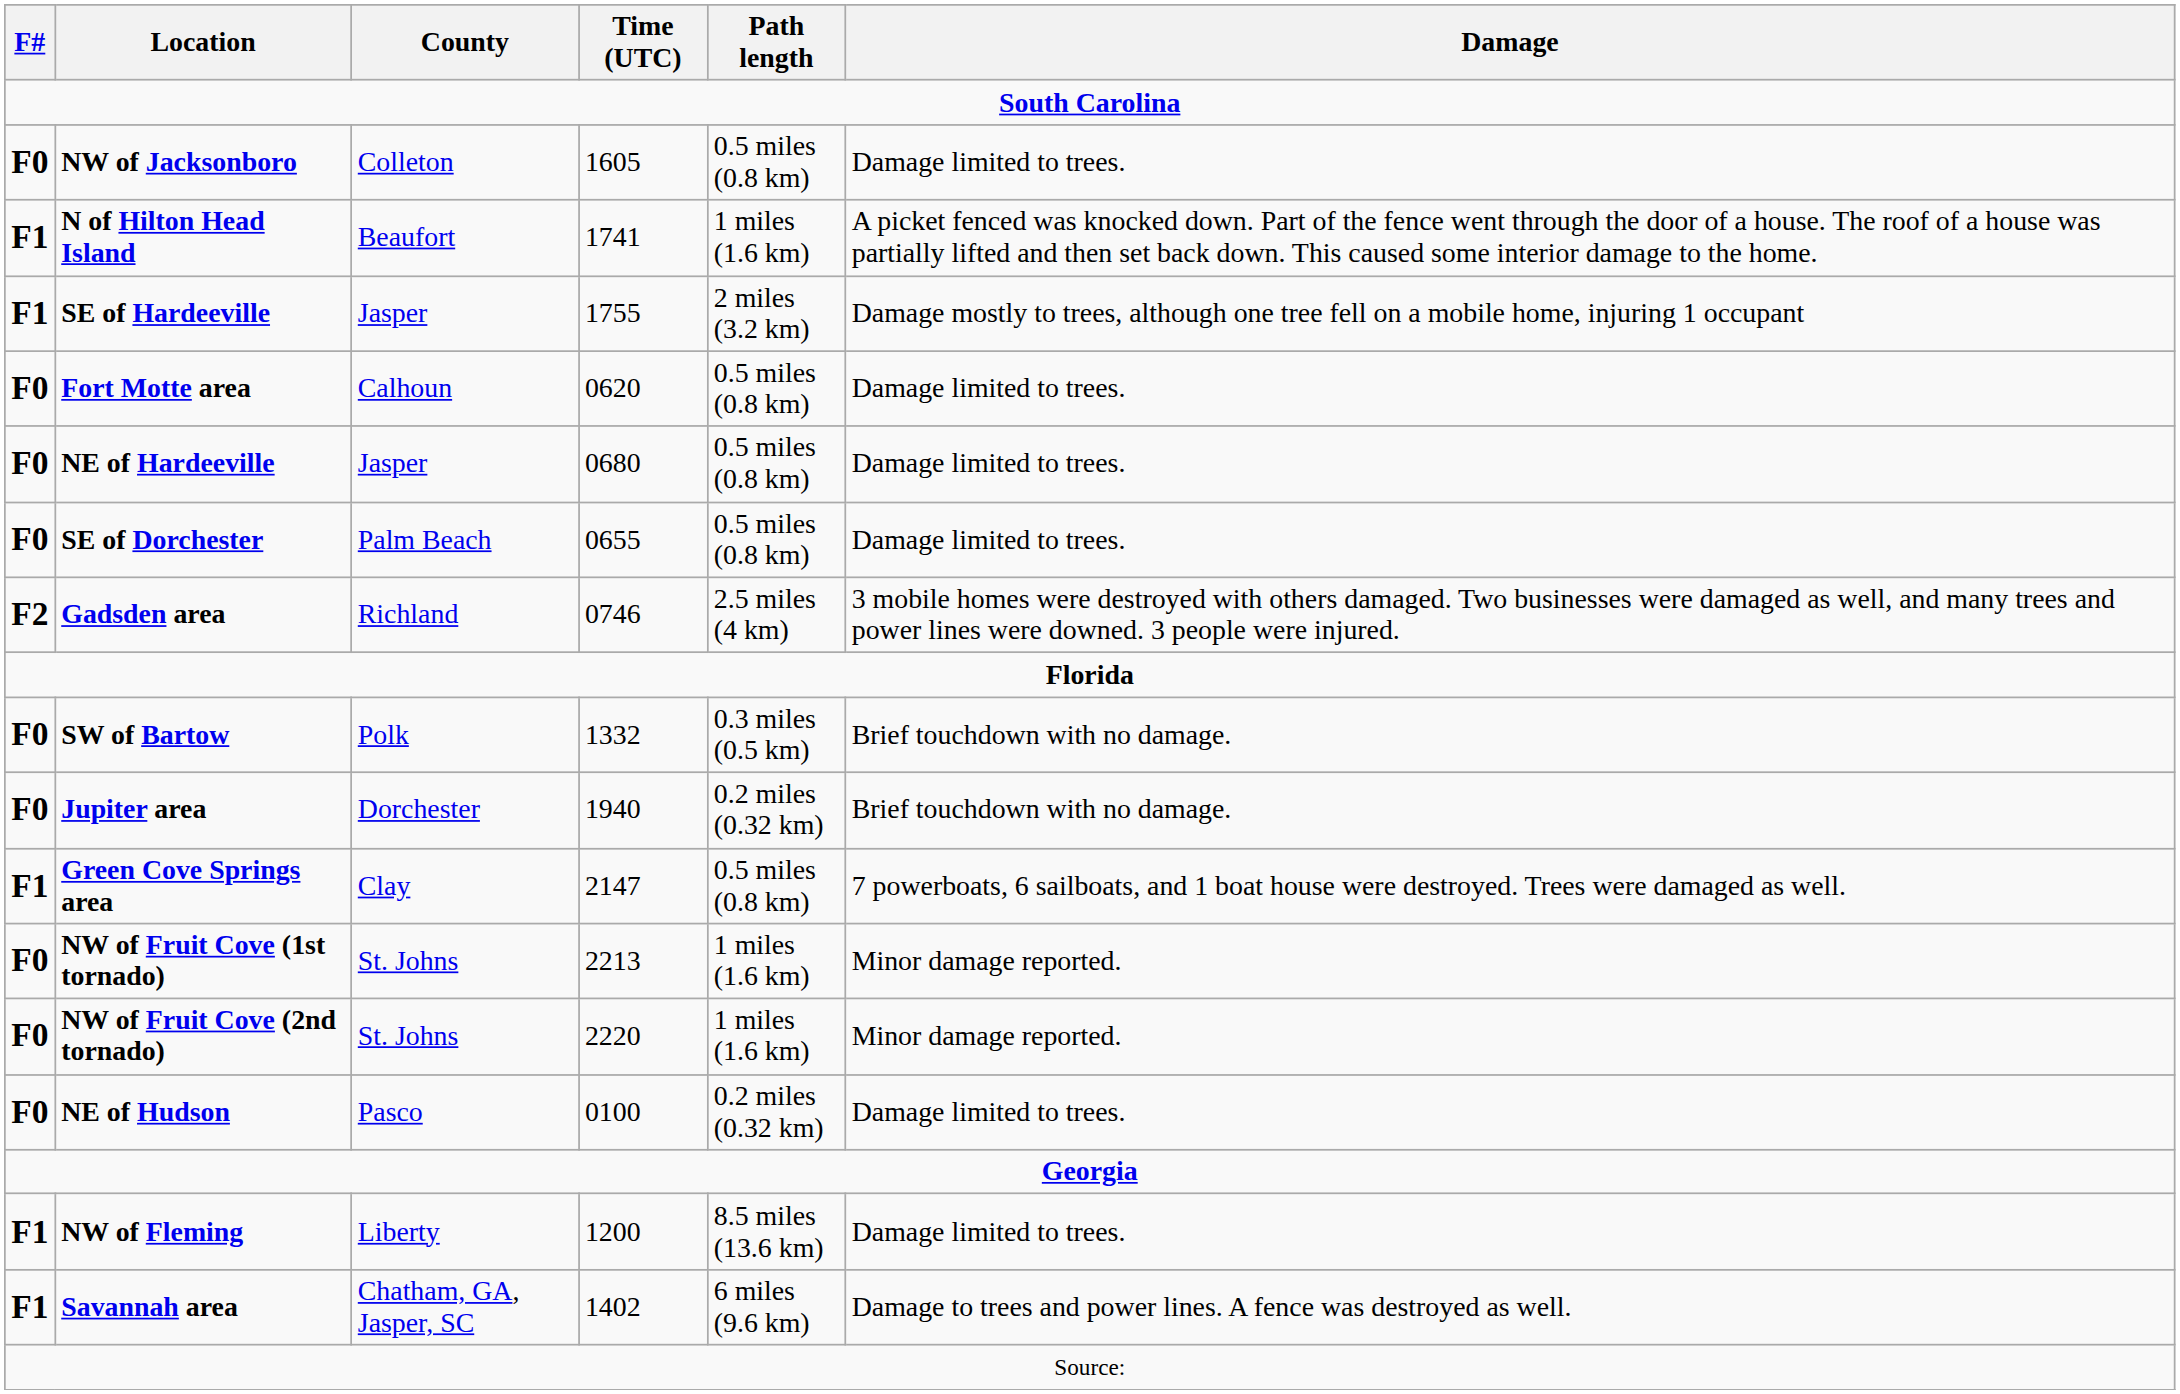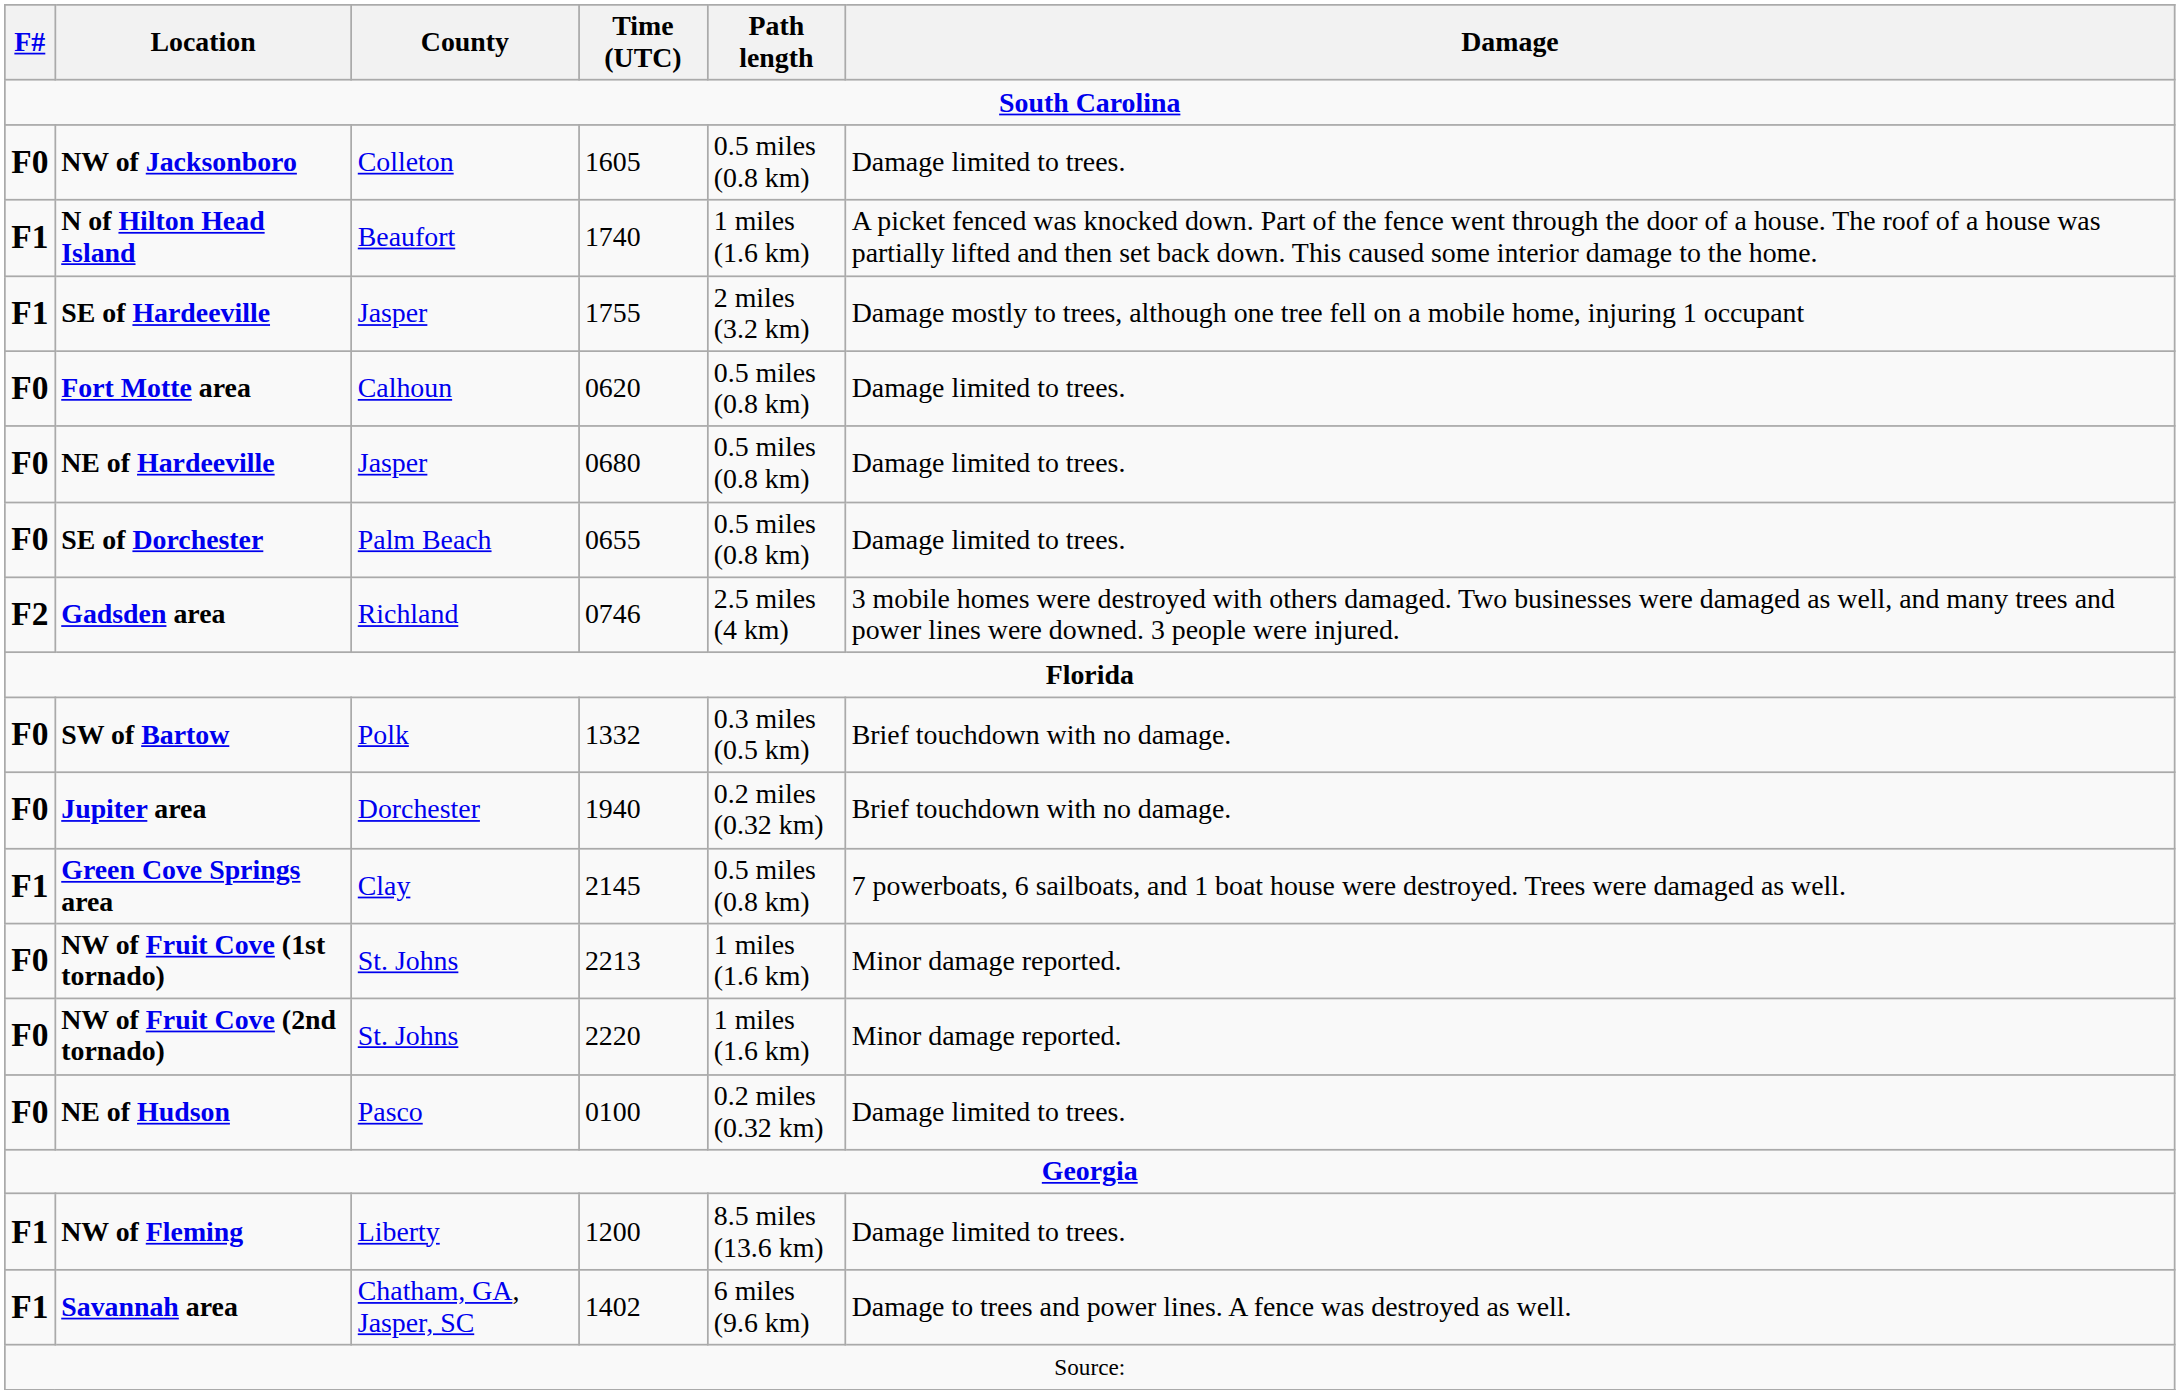(613, 237) 1741 -> (613, 237) 1740
(613, 885) 2147 -> (613, 885) 2145
